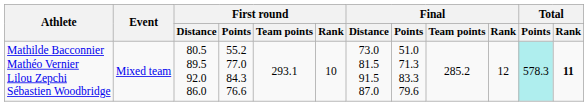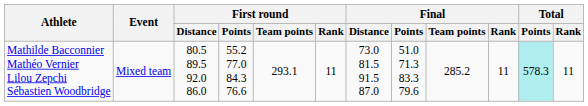(331, 71) 10 -> (331, 71) 11
(503, 71) 12 -> (503, 71) 11
(568, 71) bold -> (568, 71) normal
